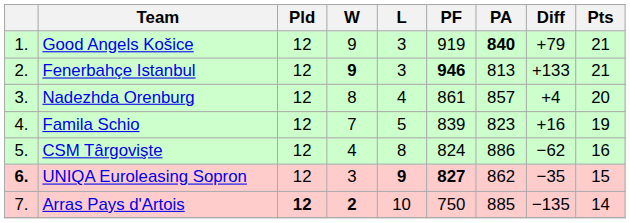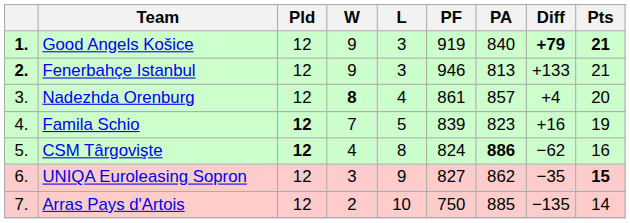(22, 44) normal -> (22, 44) bold
(501, 44) bold -> (501, 44) normal
(551, 44) normal -> (551, 44) bold
(601, 44) normal -> (601, 44) bold
(22, 71) normal -> (22, 71) bold
(352, 71) bold -> (352, 71) normal
(451, 71) bold -> (451, 71) normal
(352, 97) normal -> (352, 97) bold
(302, 124) normal -> (302, 124) bold
(302, 151) normal -> (302, 151) bold
(501, 151) normal -> (501, 151) bold
(22, 177) bold -> (22, 177) normal
(402, 177) bold -> (402, 177) normal
(451, 177) bold -> (451, 177) normal
(601, 177) normal -> (601, 177) bold
(302, 204) bold -> (302, 204) normal
(352, 204) bold -> (352, 204) normal
